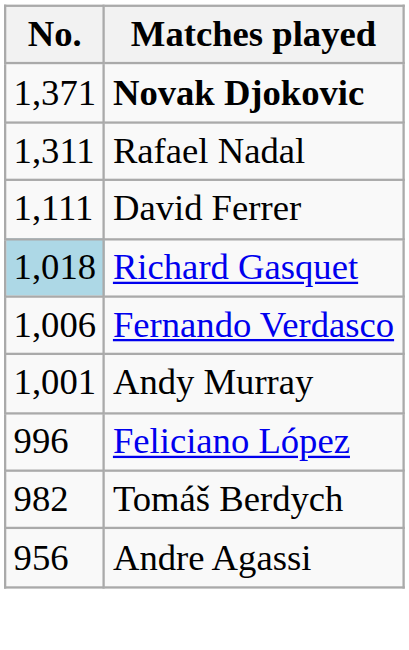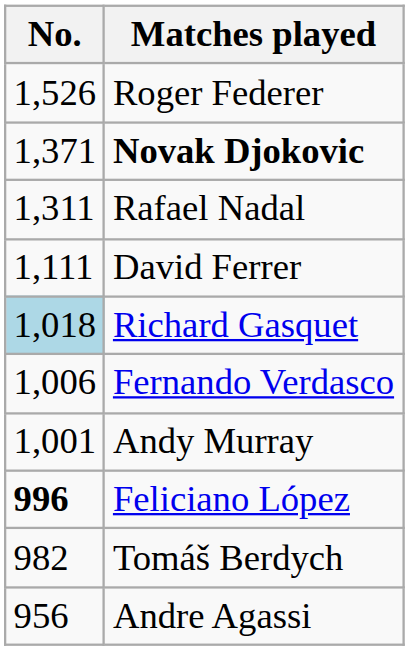+ row: (218, 92)
(41, 440) normal -> (41, 499) bold
